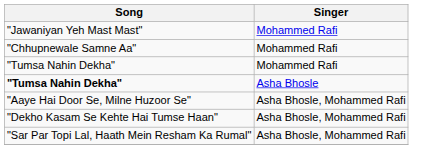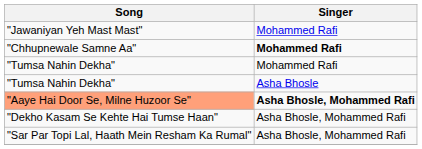(297, 48) normal -> (299, 48) bold
(64, 83) bold -> (61, 83) normal
(99, 100) no background -> (99, 100) lightsalmon background
(331, 100) normal -> (336, 100) bold
